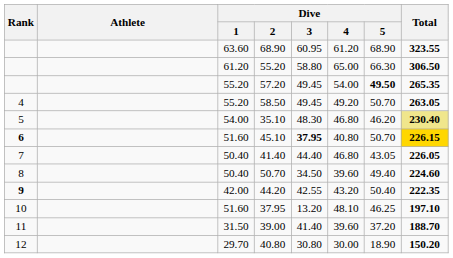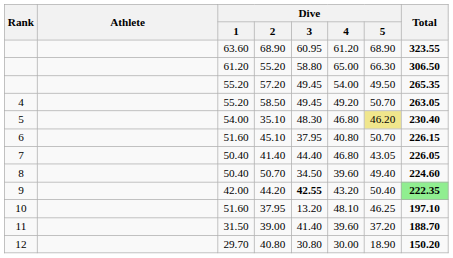(383, 84) bold -> (383, 84) normal
(383, 119) no background -> (383, 119) khaki background
(425, 119) khaki background -> (425, 119) no background
(21, 137) bold -> (21, 137) normal
(309, 137) bold -> (309, 137) normal
(425, 137) gold background -> (425, 137) no background
(21, 191) bold -> (21, 191) normal
(309, 191) normal -> (309, 191) bold
(425, 191) no background -> (425, 191) lightgreen background
